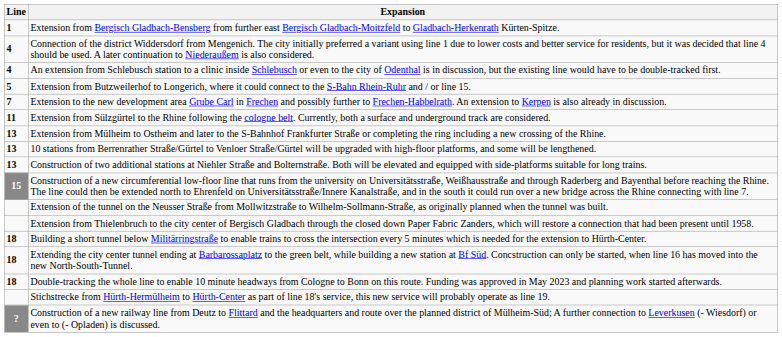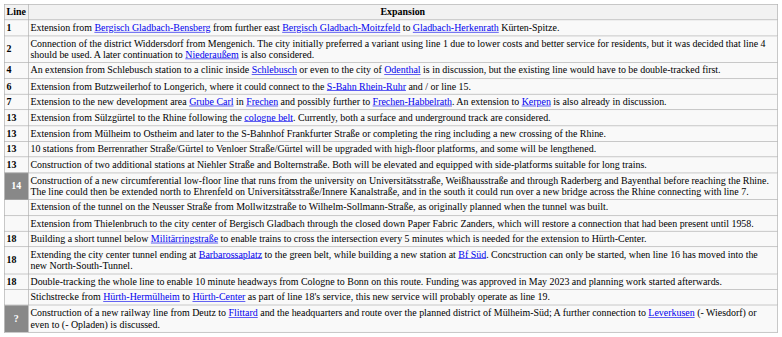(9, 49) 4 -> (9, 49) 2
(9, 86) 5 -> (9, 86) 6
(11, 117) 11 -> (12, 117) 13
(16, 186) 15 -> (16, 186) 14
